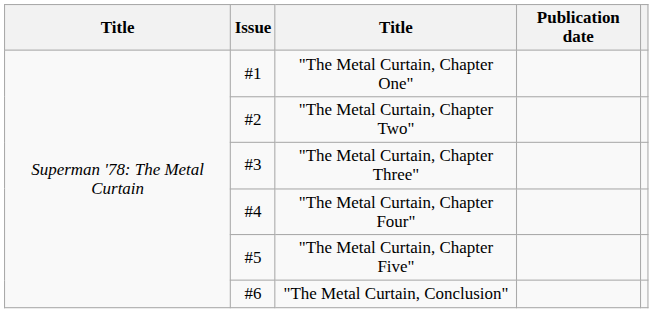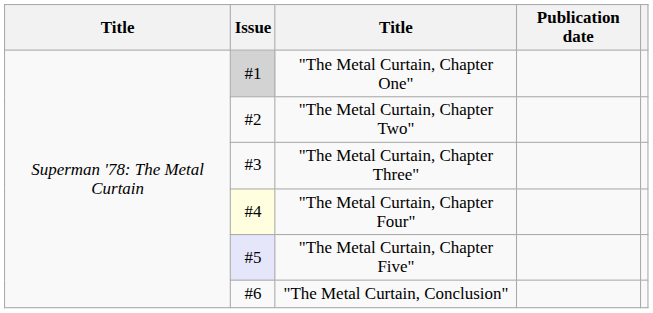(253, 73) no background -> (253, 73) lightgrey background
(253, 211) no background -> (253, 211) lightyellow background
(253, 257) no background -> (253, 257) lavender background
